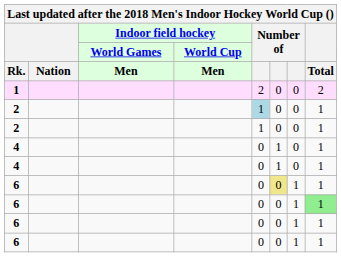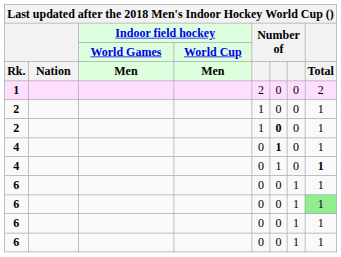(261, 109) lightblue background -> (261, 109) no background
(279, 128) normal -> (279, 128) bold
(279, 147) normal -> (279, 147) bold
(321, 166) normal -> (321, 166) bold
(279, 185) khaki background -> (279, 185) no background
